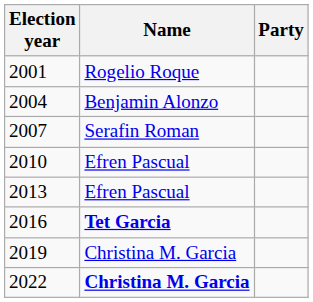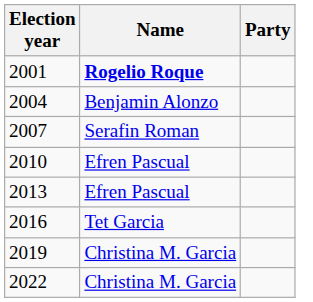(142, 71) normal -> (144, 71) bold
(127, 222) bold -> (124, 222) normal
(167, 282) bold -> (160, 282) normal
